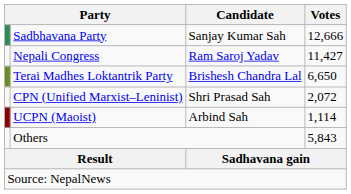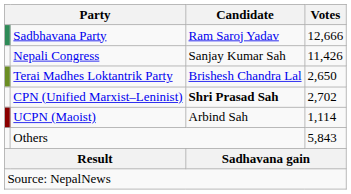(237, 35) Sanjay Kumar Sah -> (234, 35) Ram Saroj Yadav
(234, 55) Ram Saroj Yadav -> (237, 55) Sanjay Kumar Sah
(325, 55) 11,427 -> (325, 55) 11,426
(322, 76) 6,650 -> (322, 76) 2,650
(230, 96) normal -> (234, 96) bold
(322, 96) 2,072 -> (322, 96) 2,702
